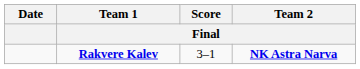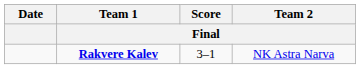(294, 53) bold -> (294, 53) normal
